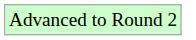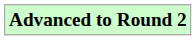(93, 19) normal -> (98, 19) bold
